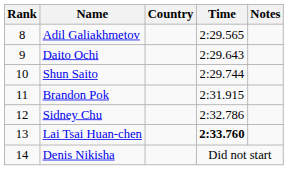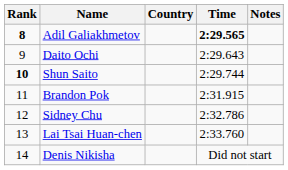(22, 34) normal -> (22, 34) bold
(222, 34) normal -> (222, 34) bold
(22, 74) normal -> (22, 74) bold
(222, 134) bold -> (222, 134) normal
